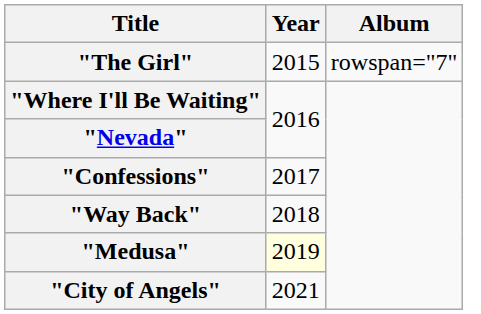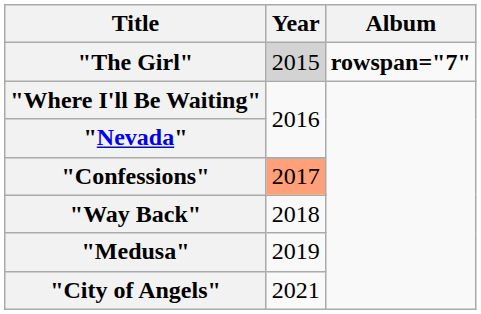(296, 61) no background -> (296, 61) lightgrey background
(394, 61) normal -> (401, 61) bold
(296, 175) no background -> (296, 175) lightsalmon background
(296, 251) lightyellow background -> (296, 251) no background
